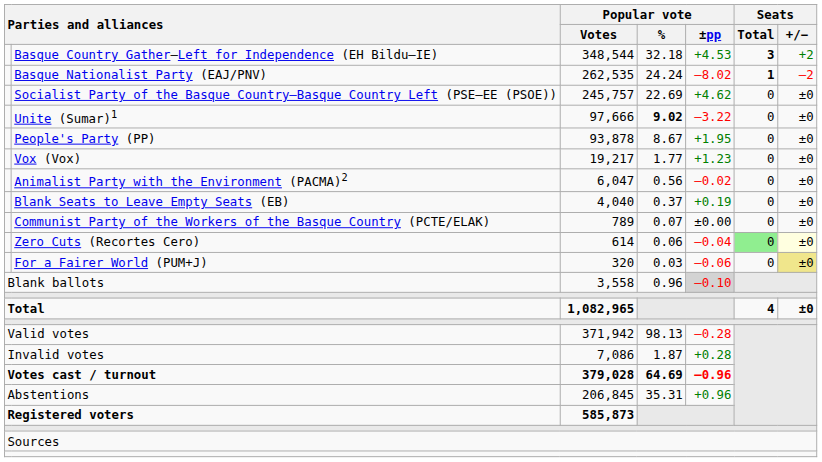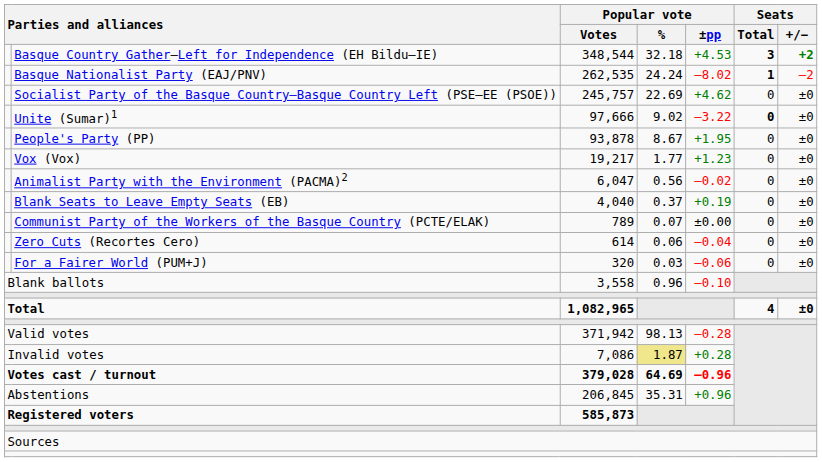(806, 55) normal -> (806, 55) bold
(668, 117) bold -> (668, 117) normal
(771, 117) normal -> (771, 117) bold
(771, 242) lightgreen background -> (771, 242) no background
(806, 242) lightyellow background -> (806, 242) no background
(806, 262) khaki background -> (806, 262) no background
(713, 283) lightgrey background -> (713, 283) no background
(668, 355) no background -> (668, 355) khaki background
